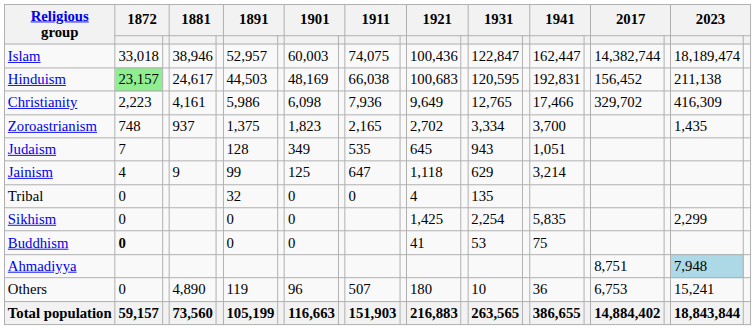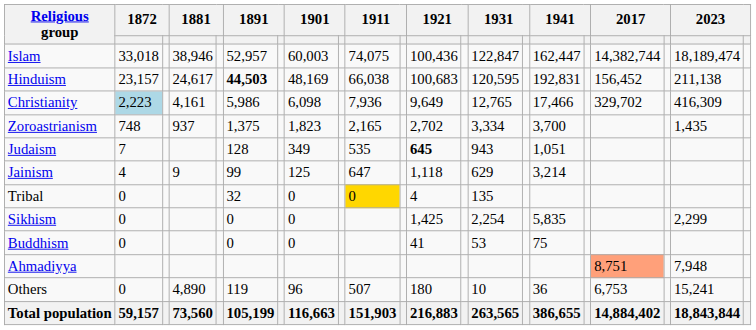(139, 79) lightgreen background -> (139, 79) no background
(247, 79) normal -> (247, 79) bold
(135, 102) no background -> (135, 102) lightblue background
(421, 149) normal -> (421, 149) bold
(352, 196) no background -> (352, 196) gold background
(122, 242) bold -> (122, 242) normal
(611, 266) no background -> (611, 266) lightsalmon background
(691, 266) lightblue background -> (691, 266) no background
